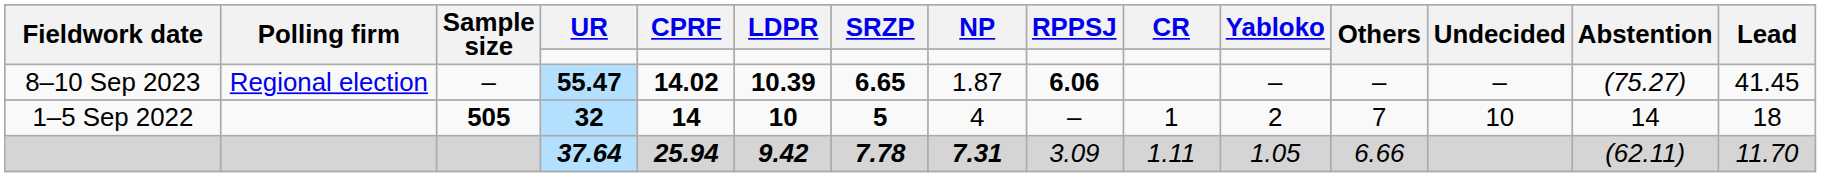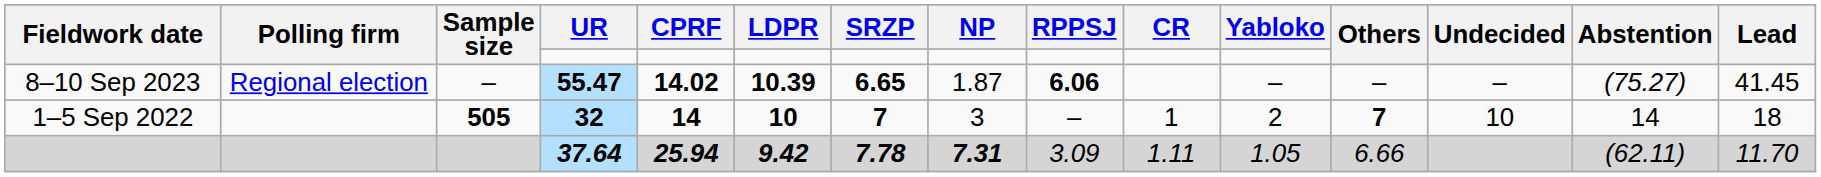(880, 118) 5 -> (880, 118) 7
(977, 118) 4 -> (977, 118) 3
(1379, 118) normal -> (1379, 118) bold
